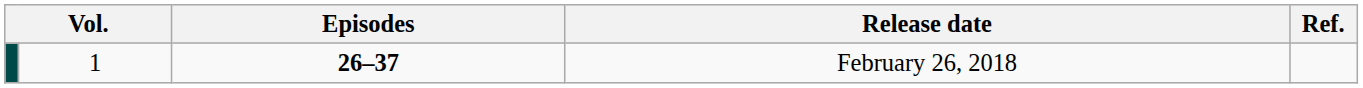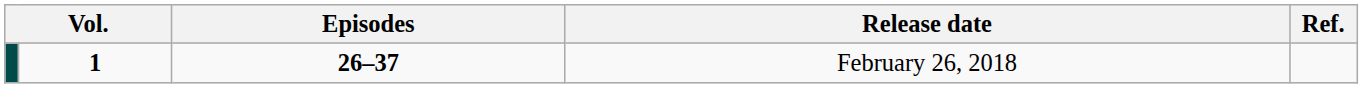(95, 62) normal -> (95, 62) bold
